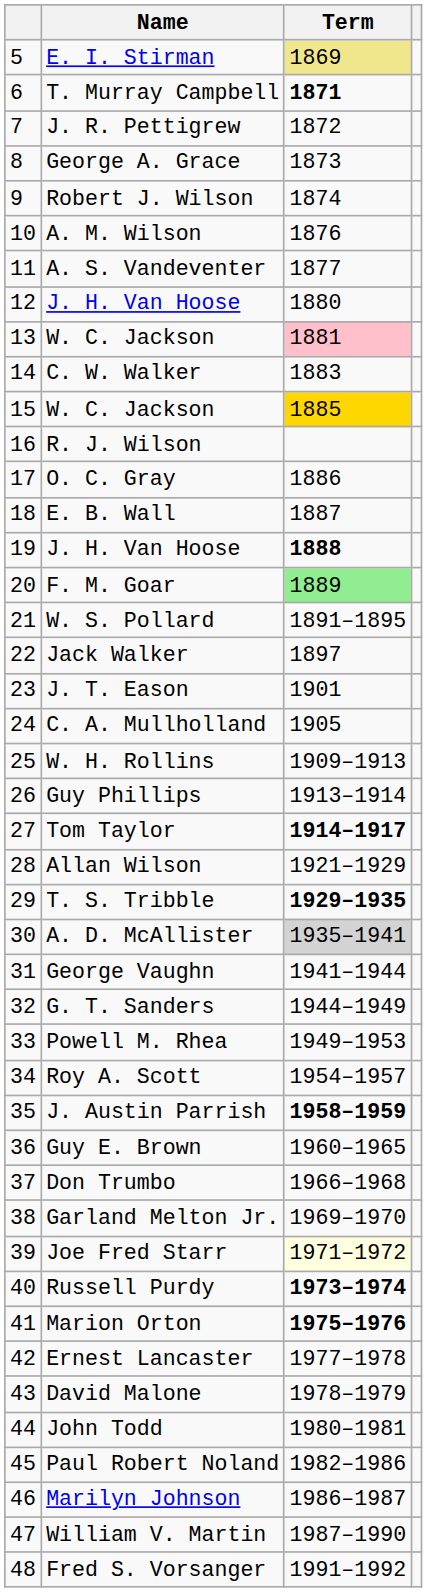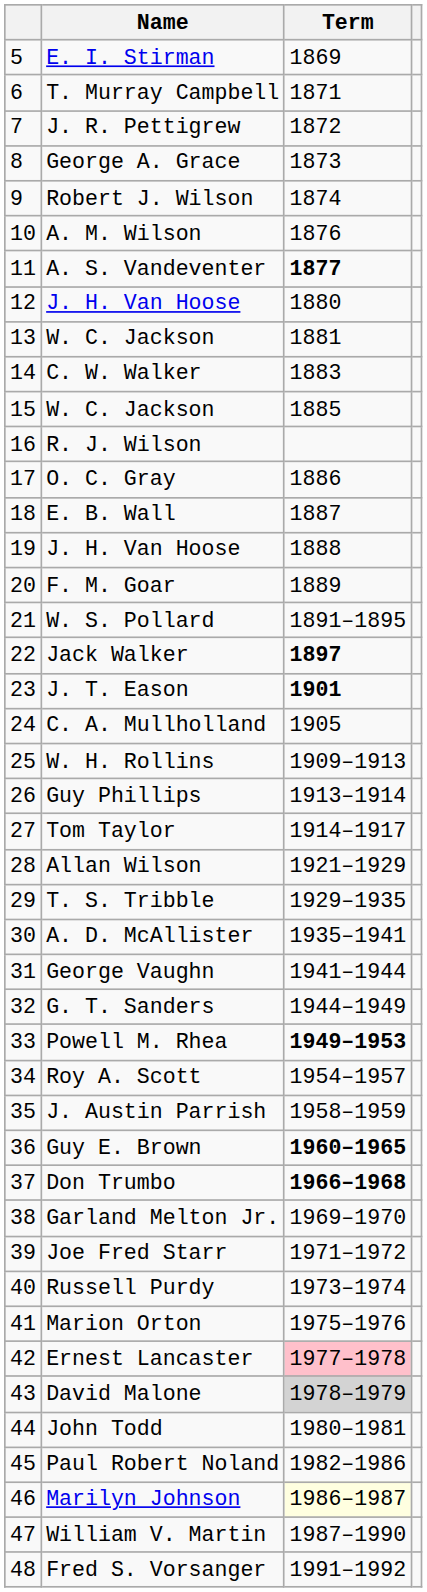(315, 58) khaki background -> (315, 58) no background
(315, 93) bold -> (315, 93) normal
(315, 269) normal -> (315, 269) bold
(315, 339) pink background -> (315, 339) no background
(315, 409) gold background -> (315, 409) no background
(315, 550) bold -> (315, 550) normal
(315, 585) lightgreen background -> (315, 585) no background
(315, 655) normal -> (315, 655) bold
(315, 691) normal -> (315, 691) bold
(348, 831) bold -> (348, 831) normal
(348, 902) bold -> (348, 902) normal
(348, 937) lightgrey background -> (348, 937) no background
(348, 1042) normal -> (348, 1042) bold
(348, 1113) bold -> (348, 1113) normal
(348, 1148) normal -> (348, 1148) bold
(348, 1183) normal -> (348, 1183) bold
(348, 1253) lightyellow background -> (348, 1253) no background
(348, 1289) bold -> (348, 1289) normal
(348, 1324) bold -> (348, 1324) normal
(348, 1359) no background -> (348, 1359) pink background
(348, 1394) no background -> (348, 1394) lightgrey background
(348, 1500) no background -> (348, 1500) lightyellow background
